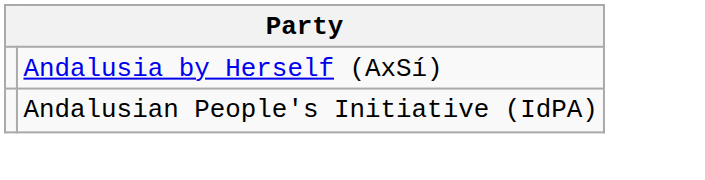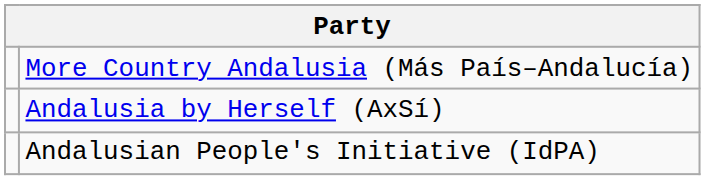+ row: (359, 68)
